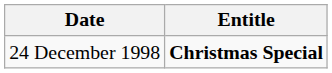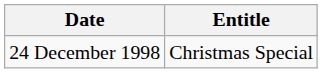(246, 51) bold -> (241, 51) normal
